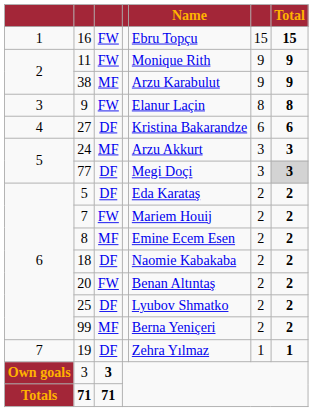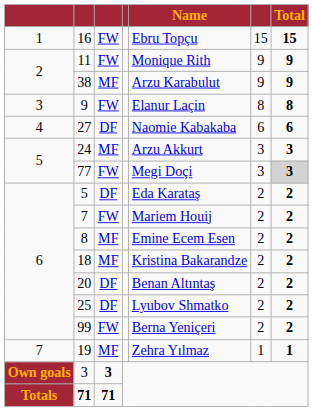(190, 127) Kristina Bakarandze -> (184, 127) Naomie Kabakaba
(108, 171) DF -> (108, 171) FW
(108, 261) DF -> (108, 261) MF
(184, 261) Naomie Kabakaba -> (190, 261) Kristina Bakarandze
(108, 283) FW -> (108, 283) DF
(108, 328) MF -> (108, 328) FW
(108, 350) DF -> (108, 350) MF
